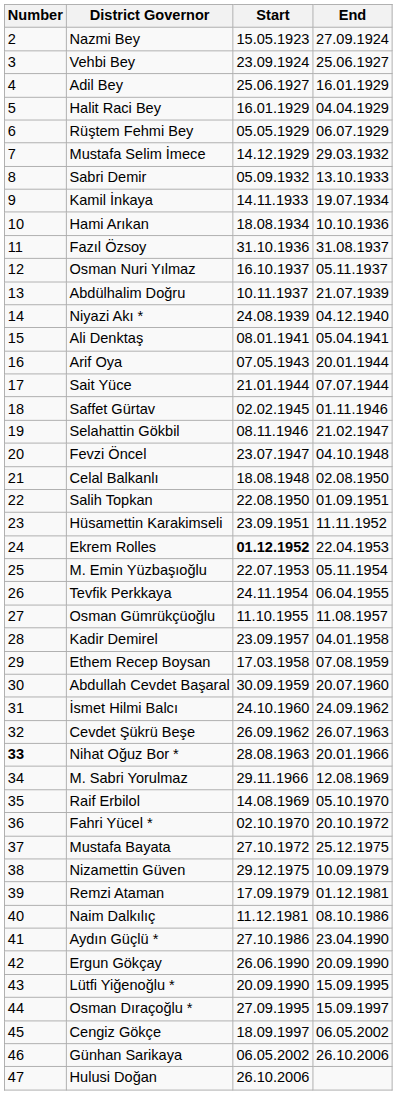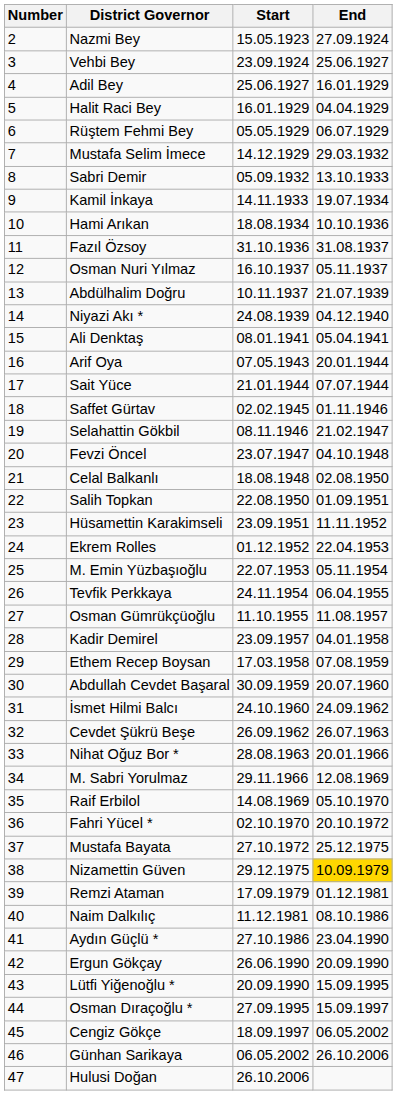(273, 547) bold -> (273, 547) normal
(16, 754) bold -> (16, 754) normal
(353, 870) no background -> (353, 870) gold background
